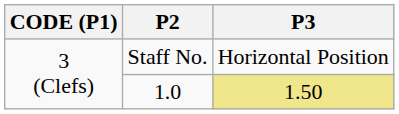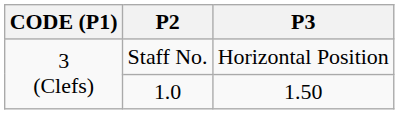(303, 91) khaki background -> (303, 91) no background
